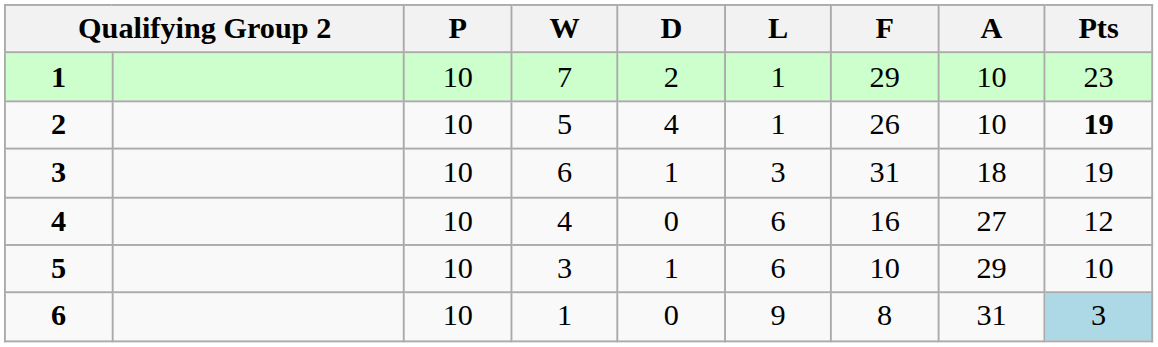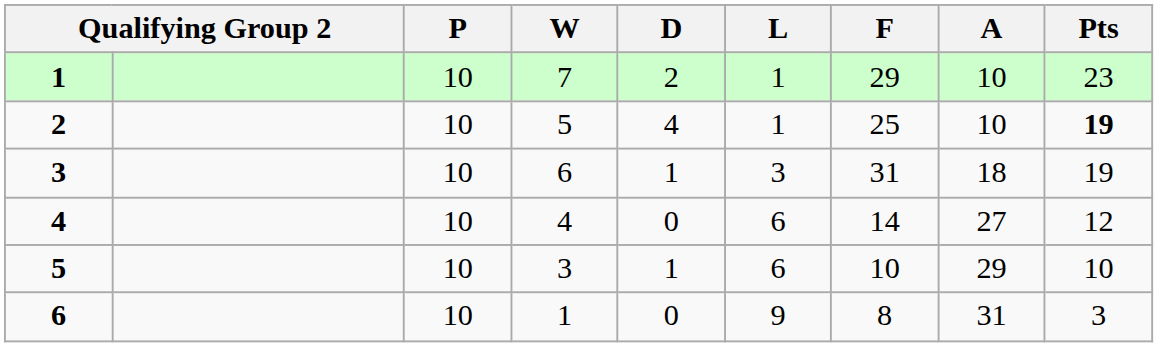(885, 124) 26 -> (885, 124) 25
(885, 220) 16 -> (885, 220) 14
(1099, 316) lightblue background -> (1099, 316) no background
